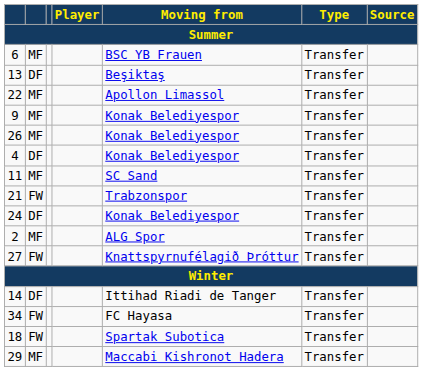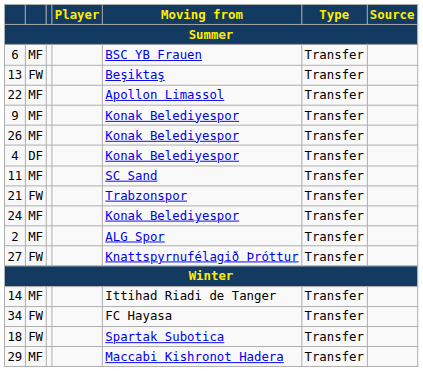(36, 75) DF -> (36, 75) FW
(36, 216) DF -> (36, 216) MF
(36, 296) DF -> (36, 296) MF
